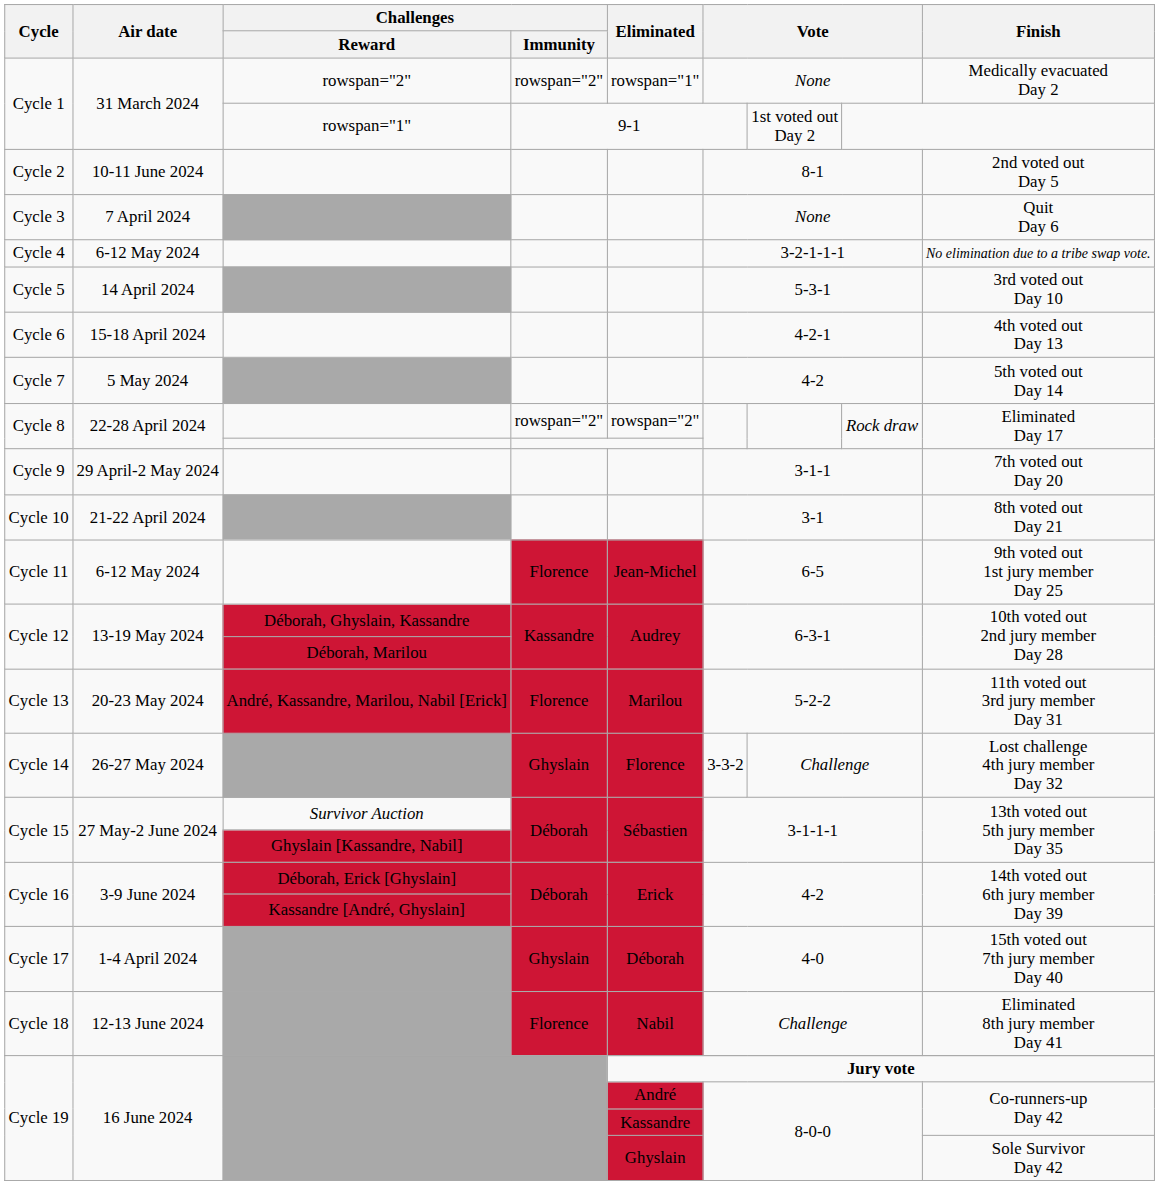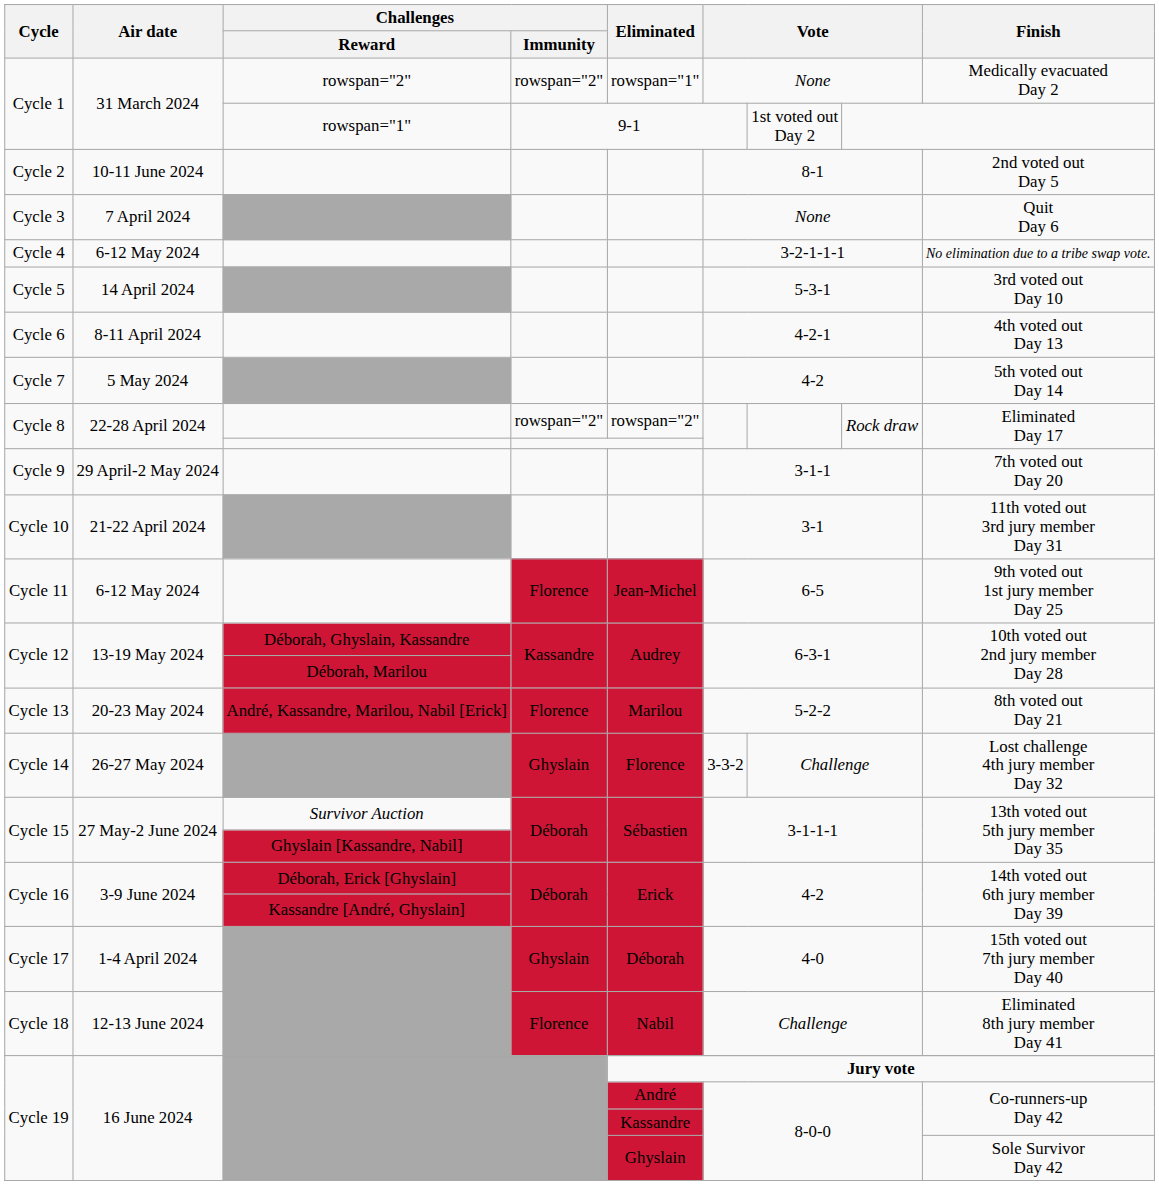(148, 334) 15-18 April 2024 -> (148, 334) 8-11 April 2024
(1038, 517) 8th voted out Day 21 -> (1038, 526) 11th voted out 3rd jury member Day 31
(1038, 700) 11th voted out 3rd jury member Day 31 -> (1038, 710) 8th voted out Day 21
